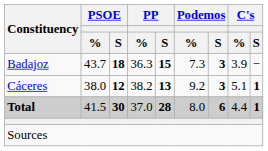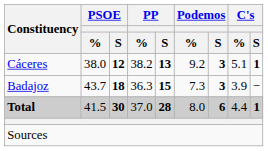rows swapped: (28, 64) <-> (27, 86)
